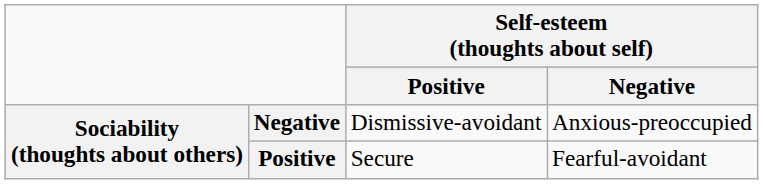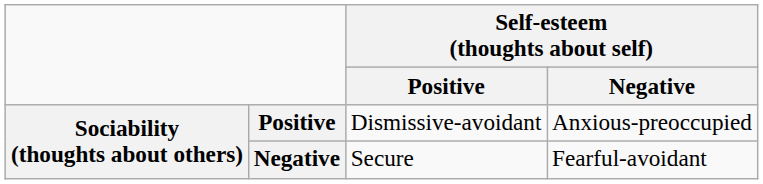(297, 122) Negative -> (297, 122) Positive
(297, 159) Positive -> (297, 159) Negative
